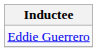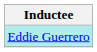(49, 36) no background -> (49, 36) paleturquoise background
